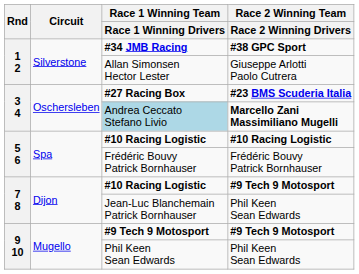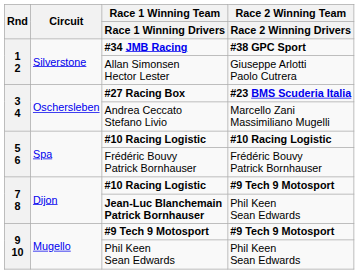(143, 117) lightblue background -> (143, 117) no background
(284, 117) bold -> (280, 117) normal
(160, 209) normal -> (163, 209) bold
